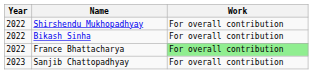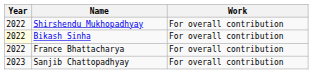(16, 37) no background -> (16, 37) lightyellow background
(226, 50) lightgreen background -> (226, 50) no background
